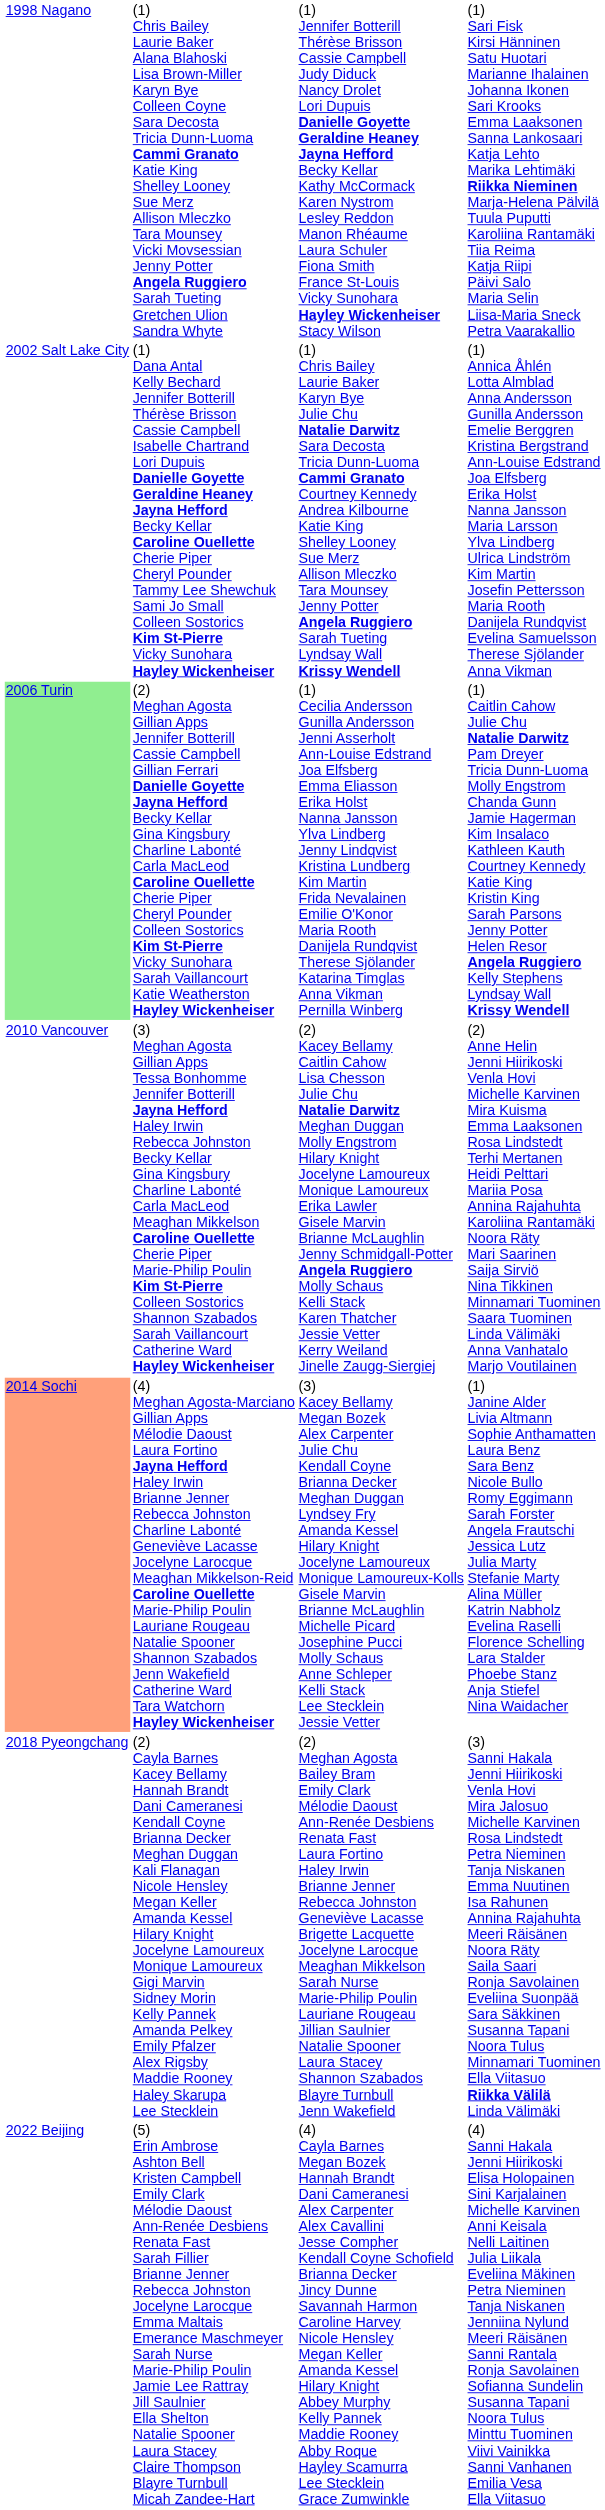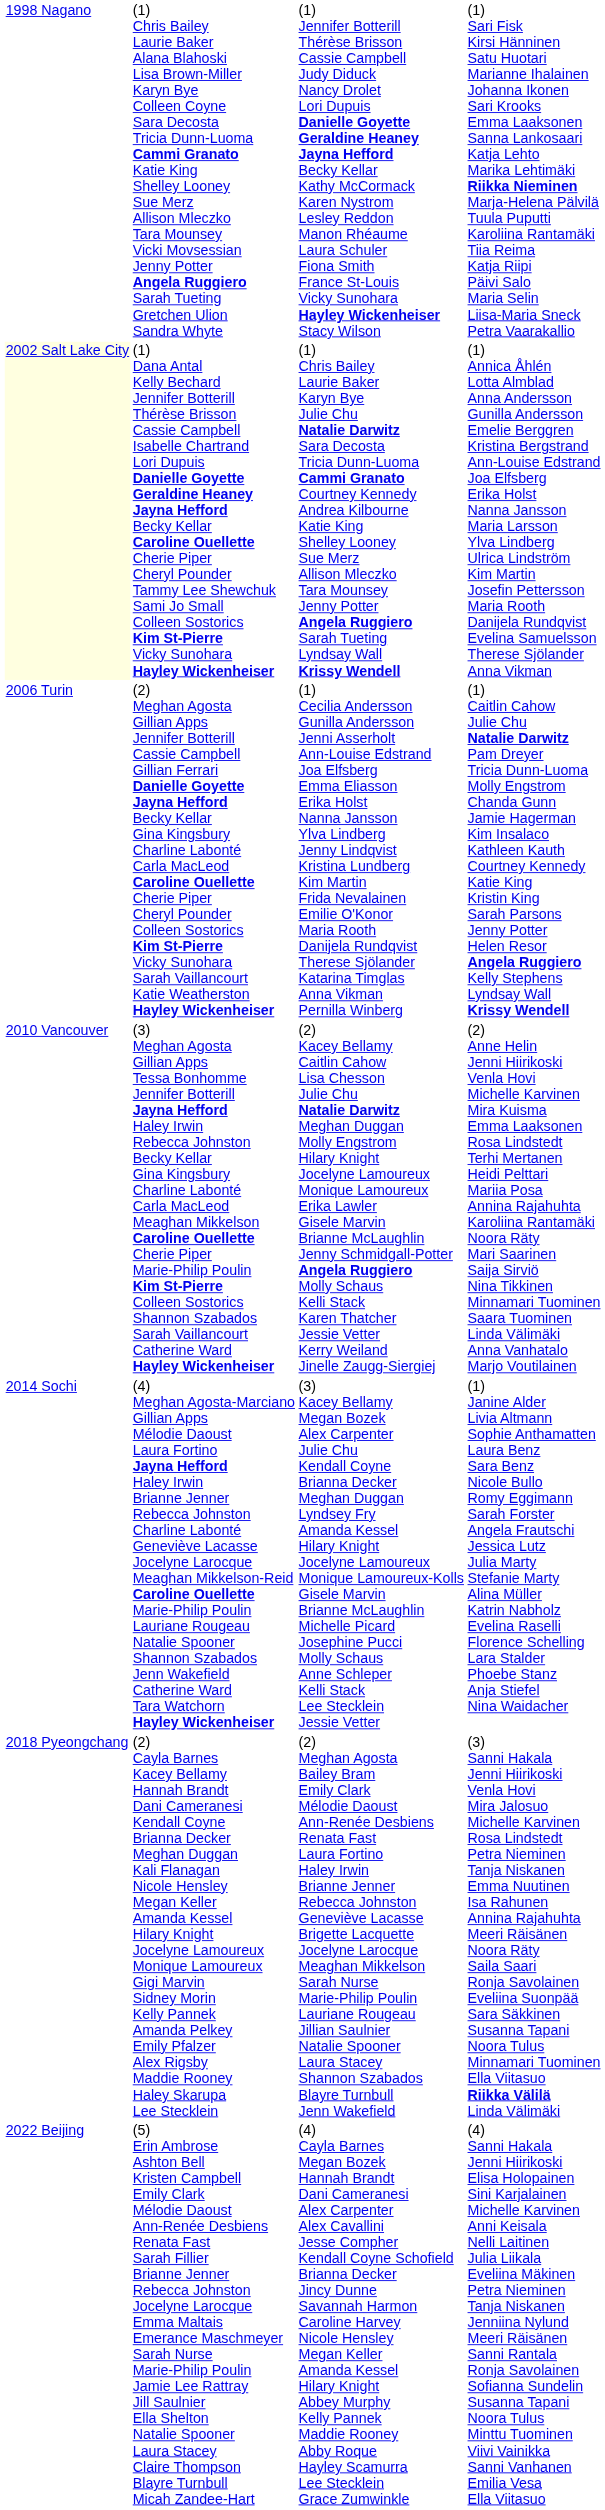(67, 350) no background -> (67, 350) lightyellow background
(39, 690) lightgreen background -> (39, 690) no background
(41, 1386) lightsalmon background -> (41, 1386) no background
